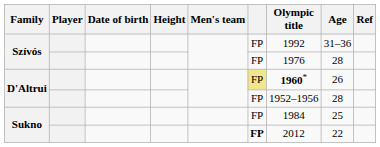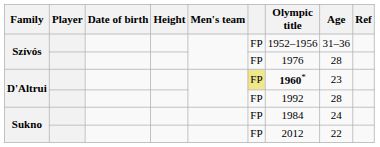(294, 43) 1992 -> (293, 43) 1952–1956
(338, 79) 26 -> (336, 79) 23
(294, 98) 1952–1956 -> (293, 98) 1992
(338, 116) 25 -> (336, 116) 24
(257, 133) bold -> (257, 133) normal
